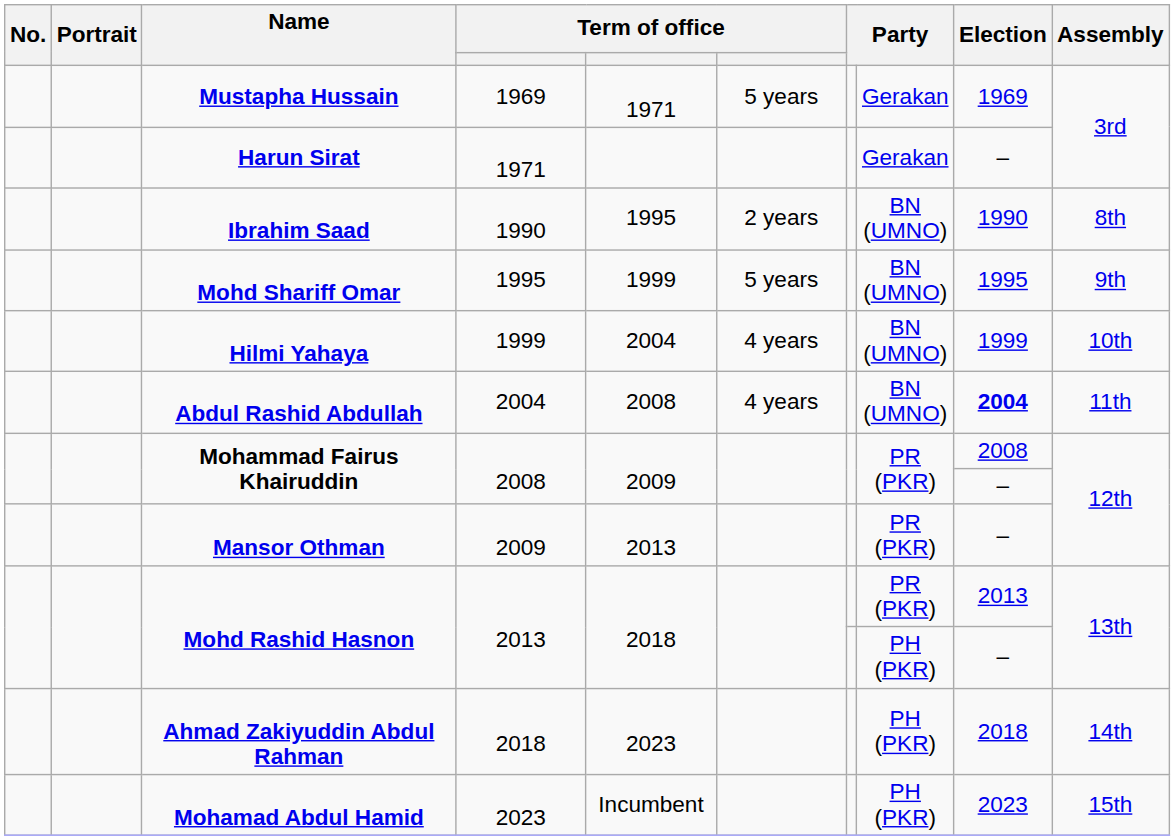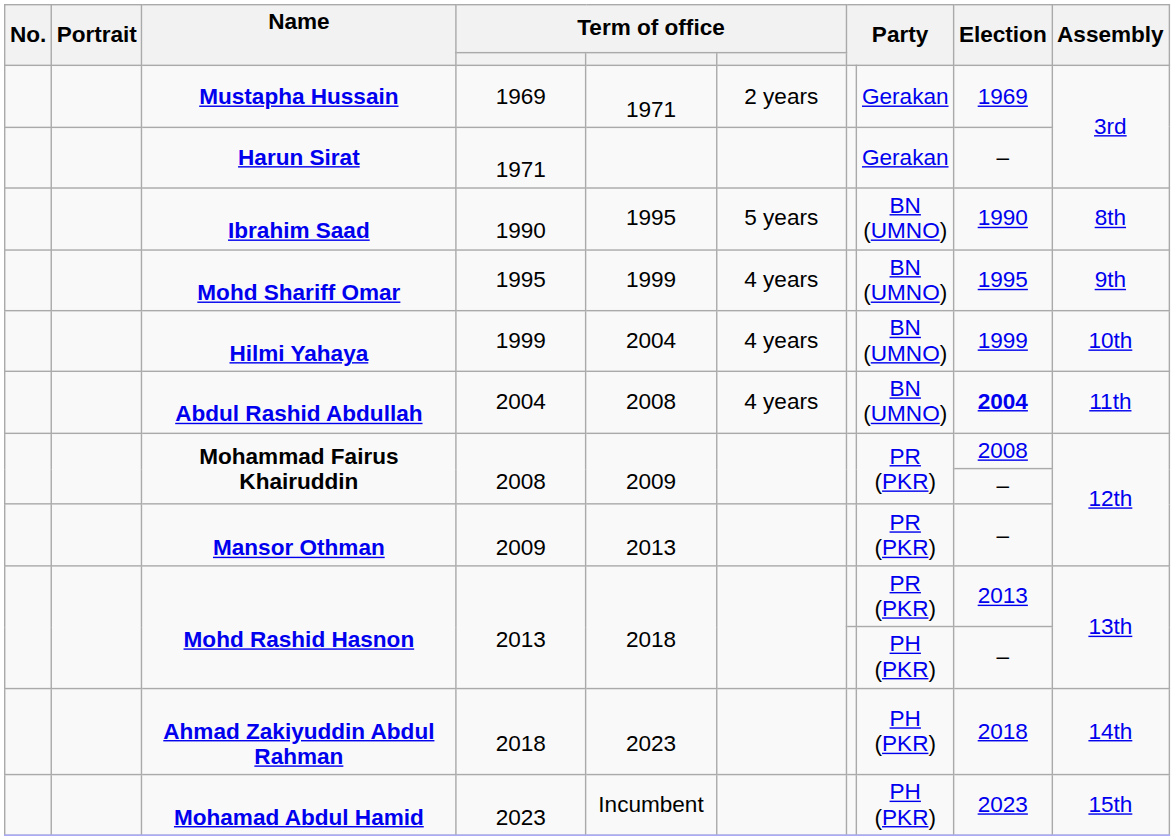(781, 96) 5 years -> (781, 96) 2 years
(781, 218) 2 years -> (781, 218) 5 years
(781, 279) 5 years -> (781, 279) 4 years
